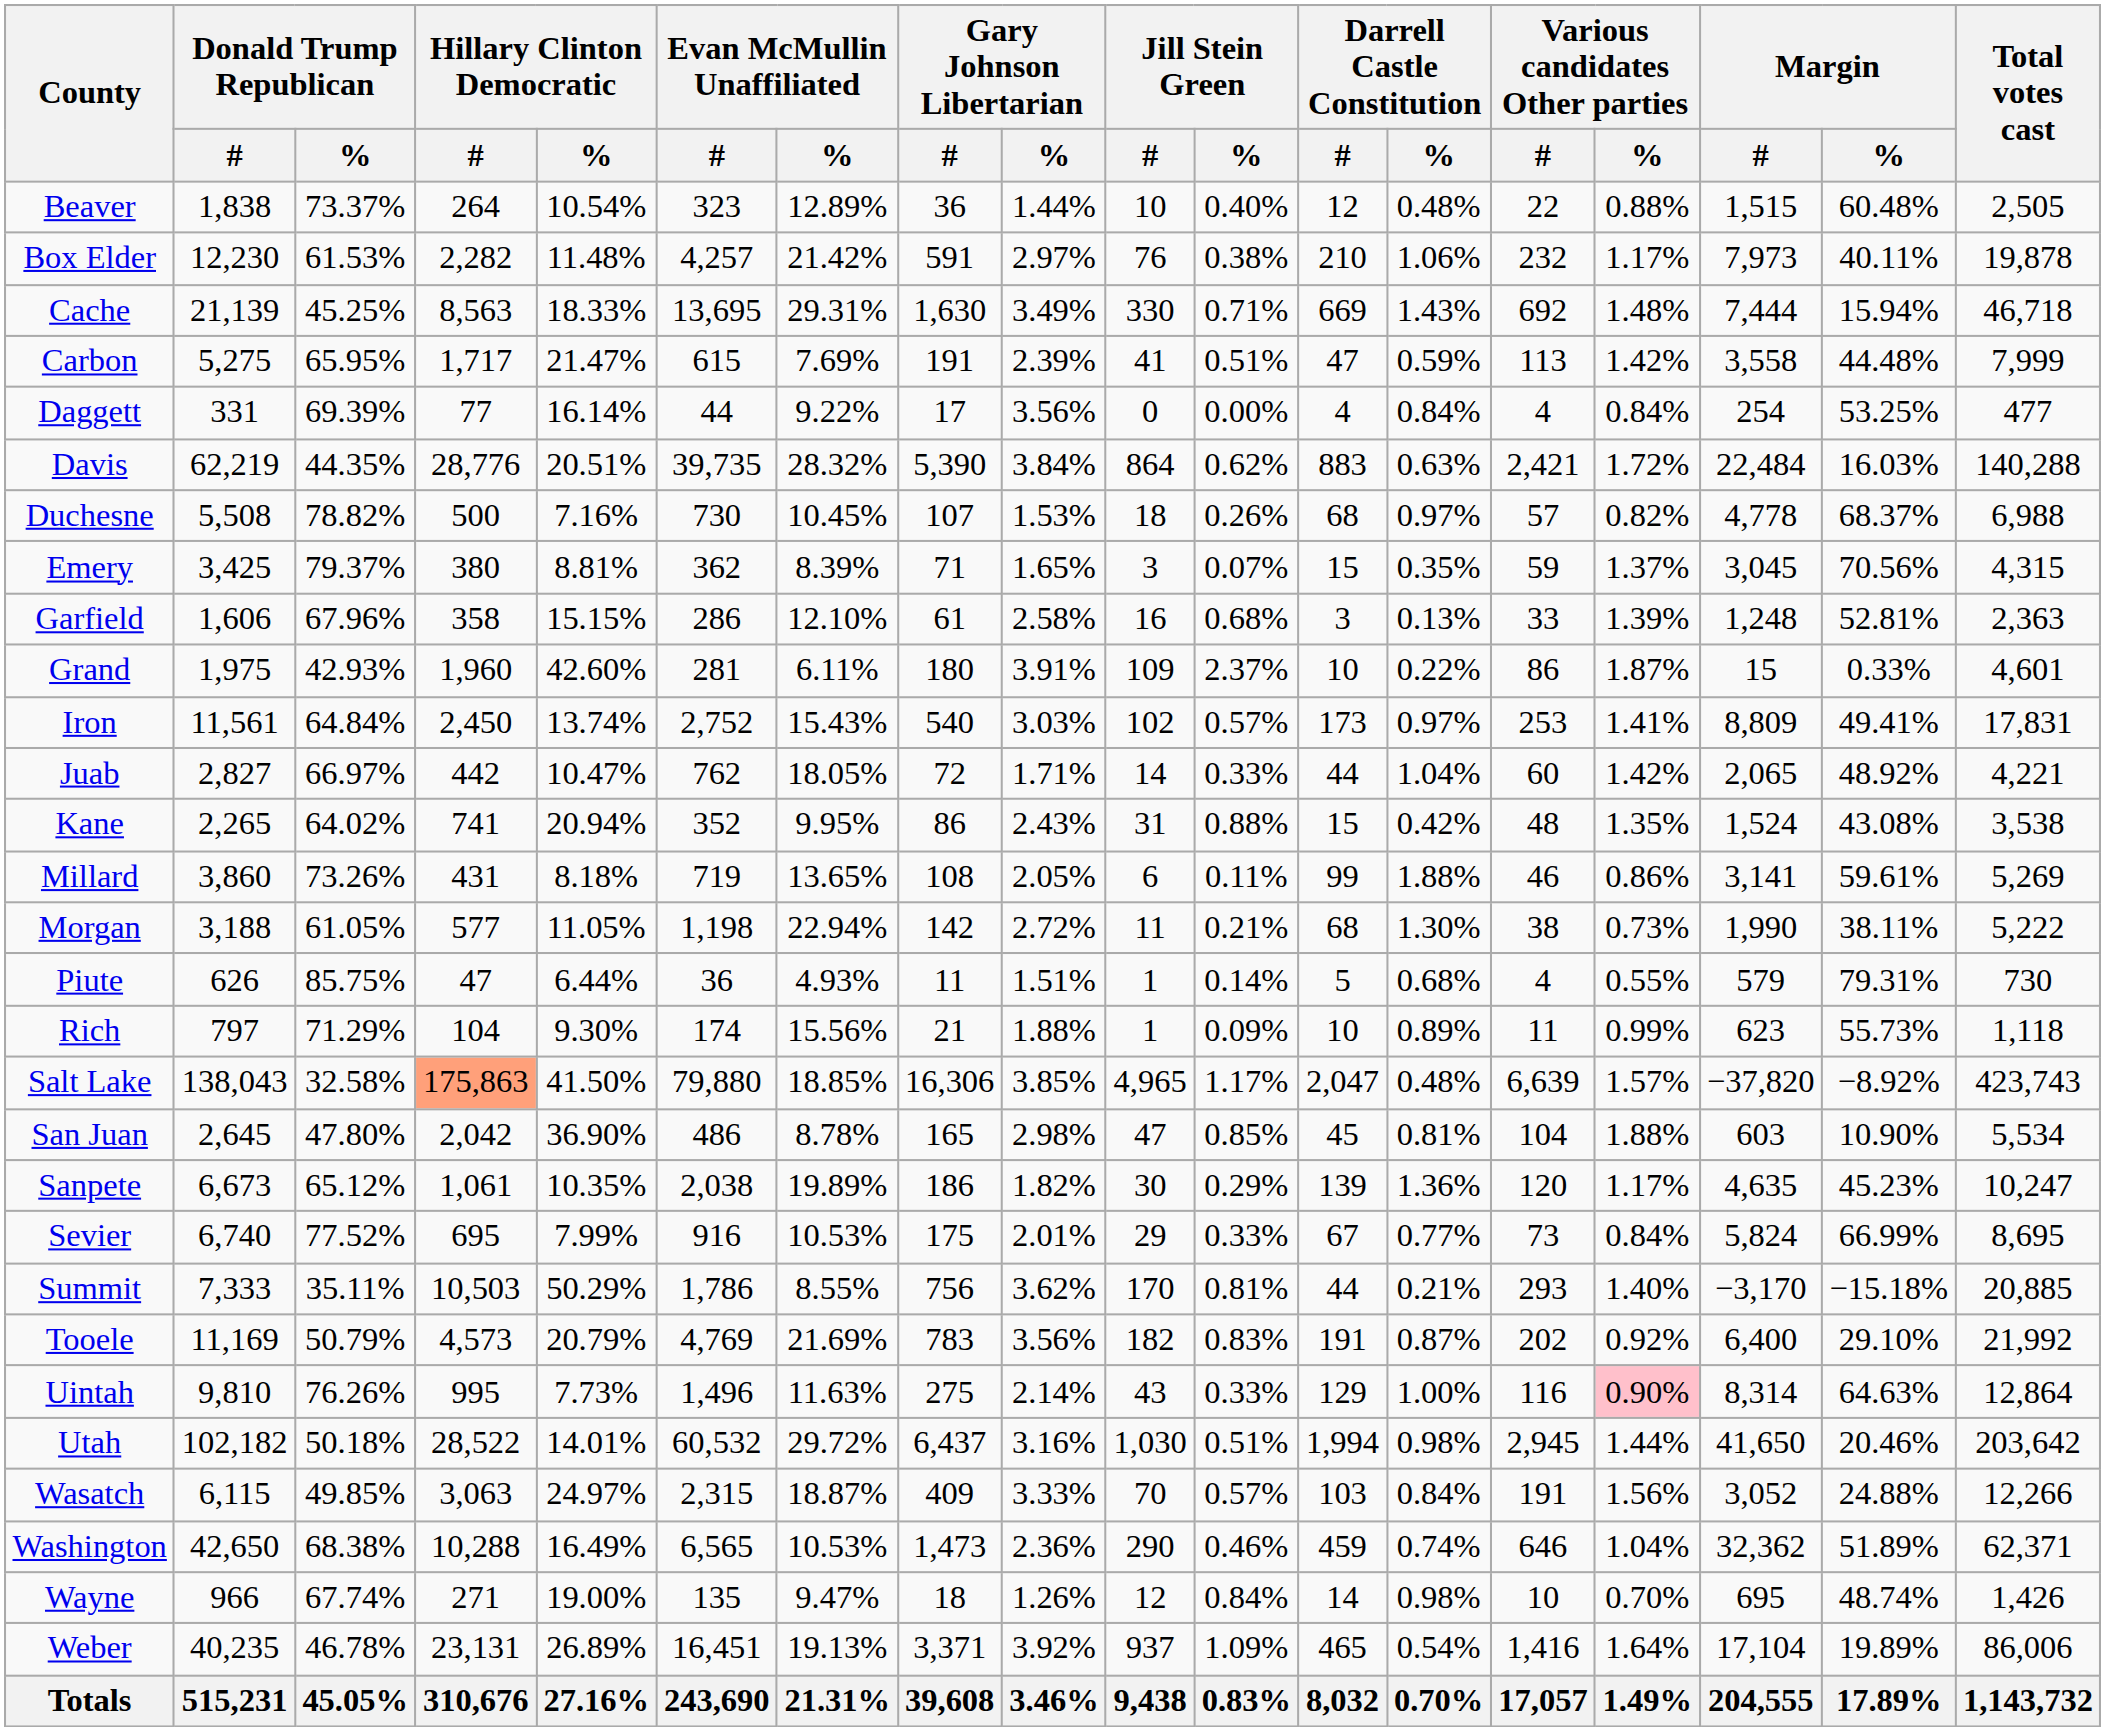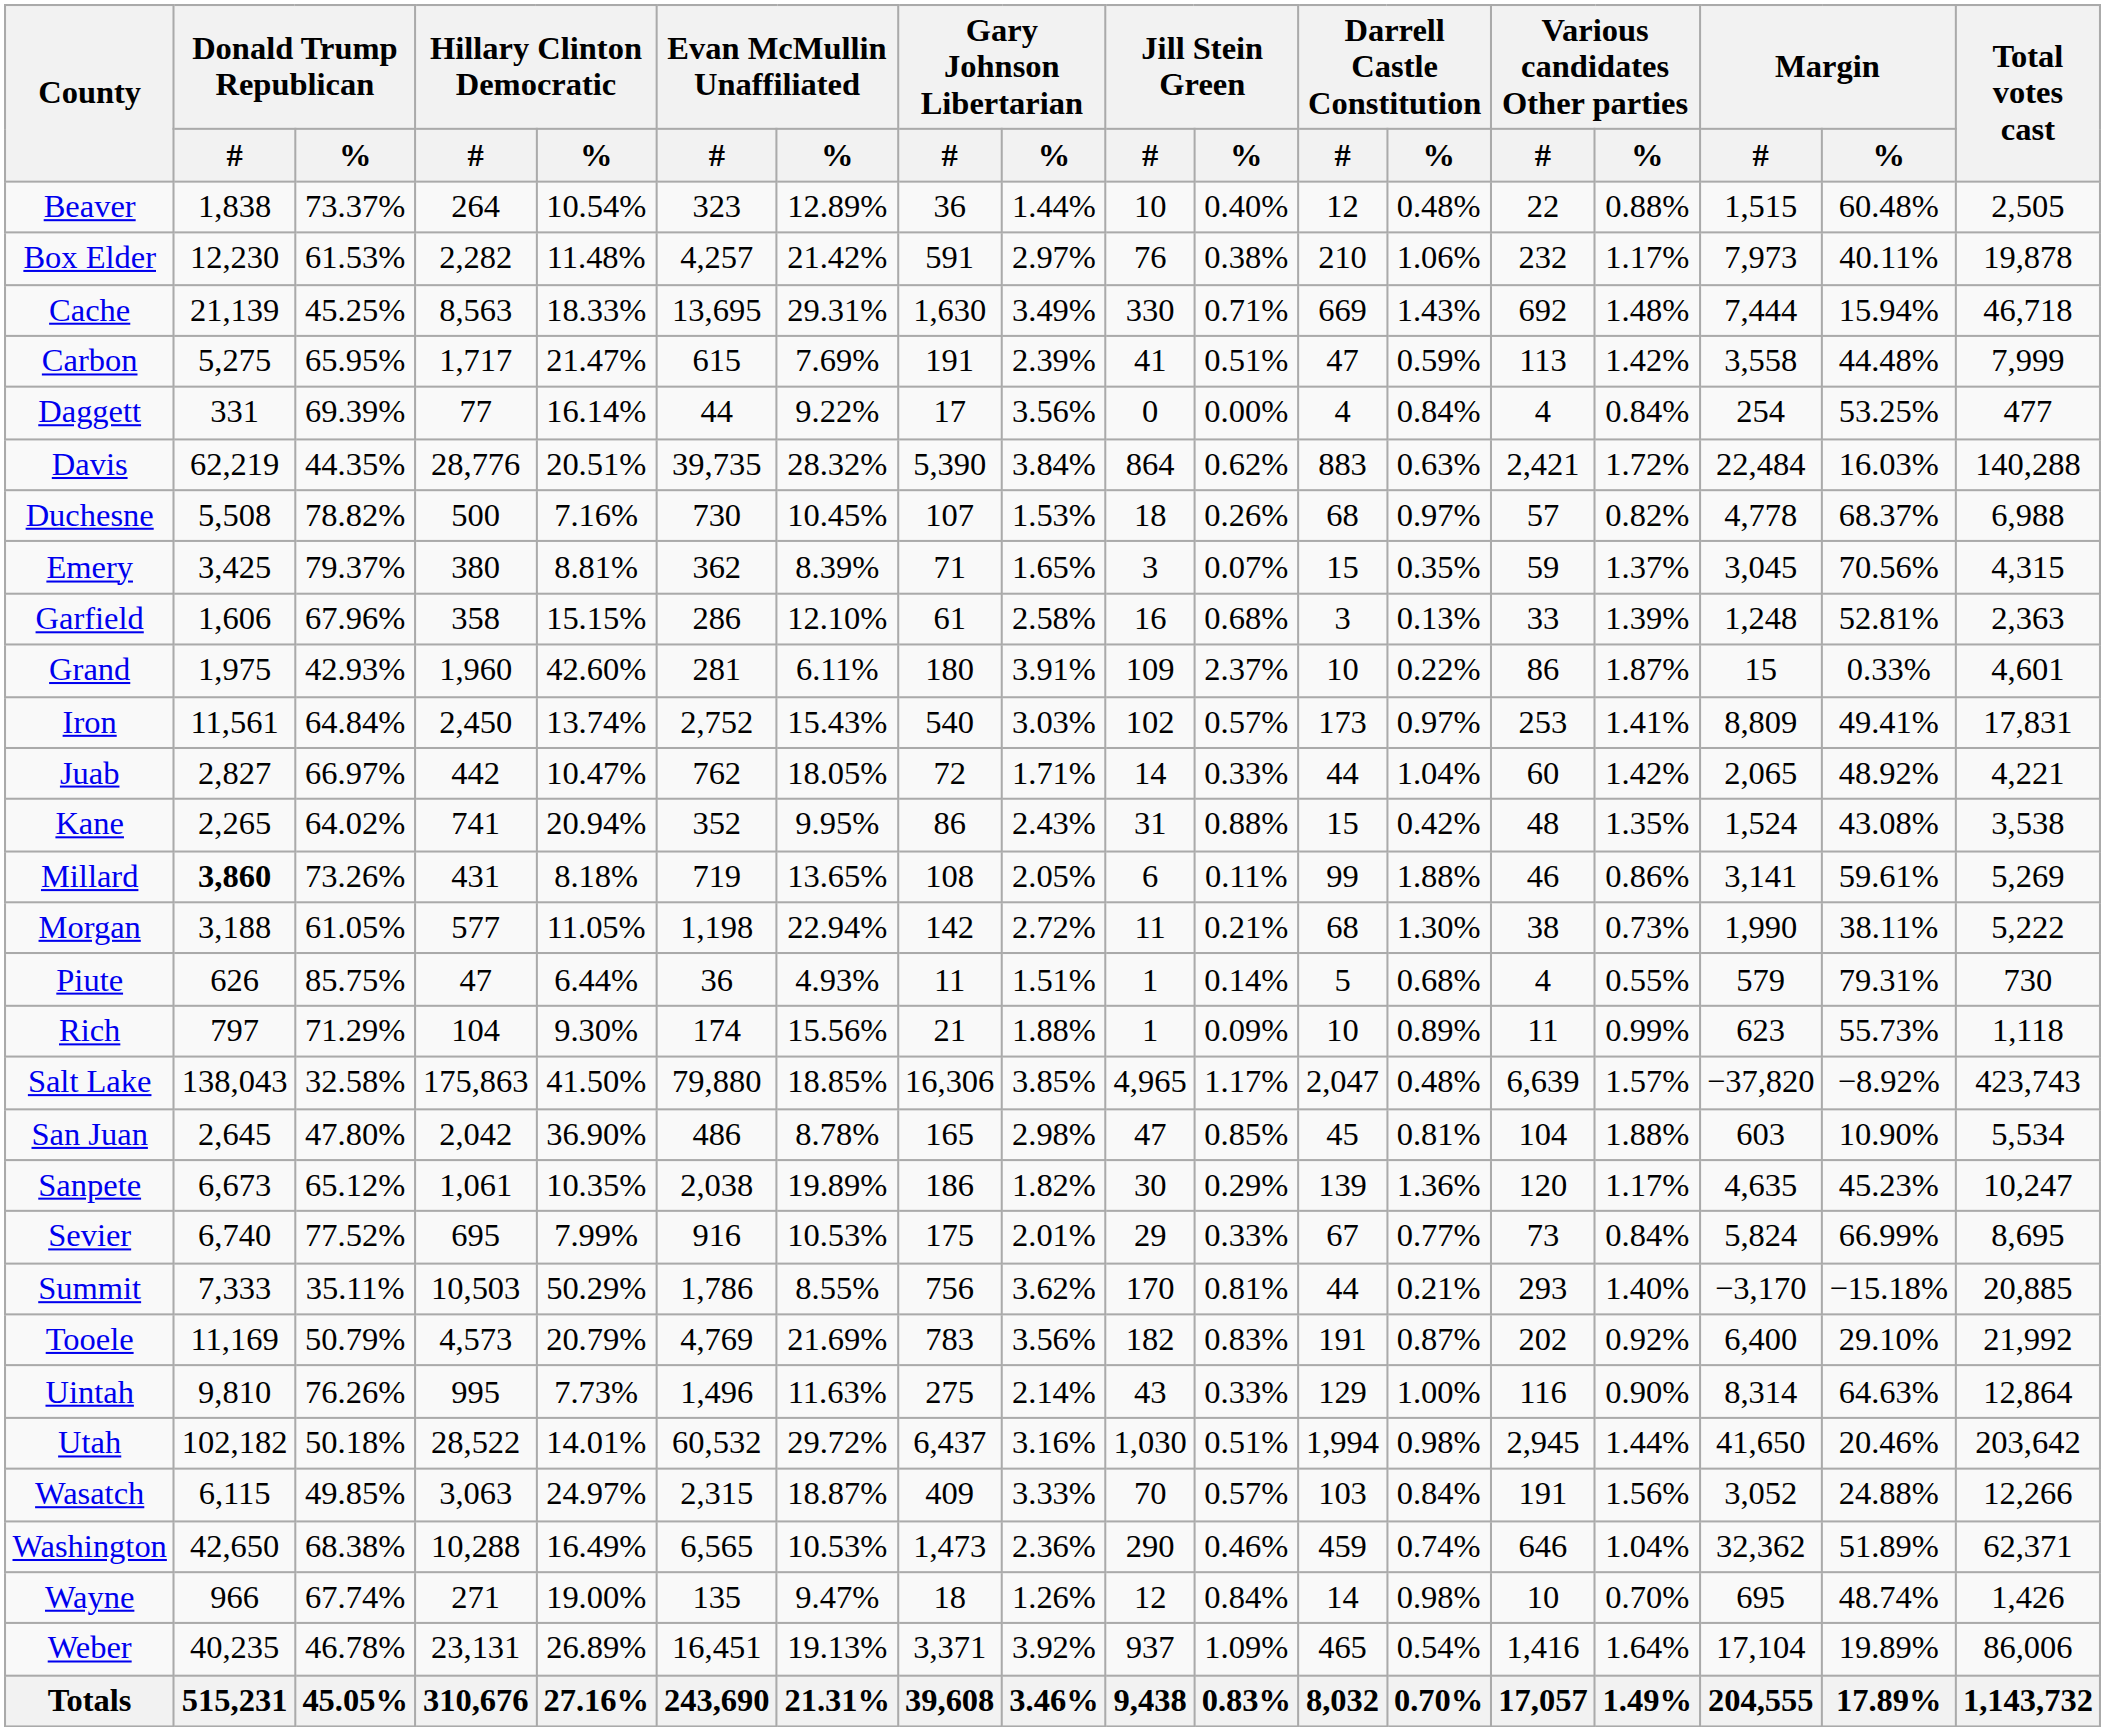(235, 876) normal -> (235, 876) bold
(476, 1082) lightsalmon background -> (476, 1082) no background
(1647, 1391) pink background -> (1647, 1391) no background
